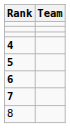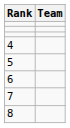(10, 45) bold -> (10, 45) normal
(10, 62) bold -> (10, 62) normal
(10, 80) bold -> (10, 80) normal
(10, 97) bold -> (10, 97) normal
